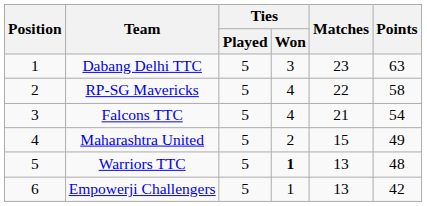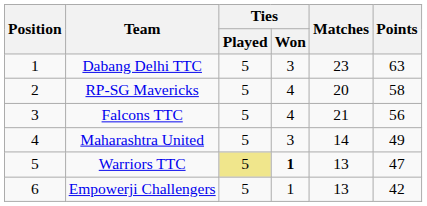(341, 90) 22 -> (341, 90) 20
(397, 115) 54 -> (397, 115) 56
(290, 139) 2 -> (290, 139) 3
(341, 139) 15 -> (341, 139) 14
(245, 164) no background -> (245, 164) khaki background
(397, 164) 48 -> (397, 164) 47
